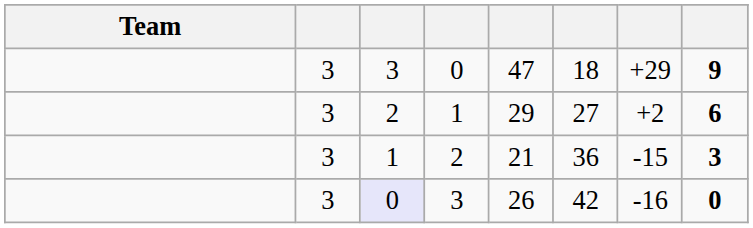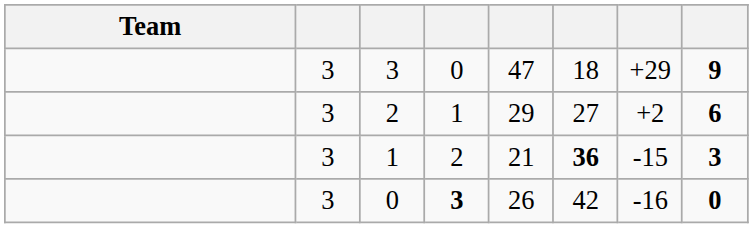(586, 157) normal -> (586, 157) bold
(392, 200) lavender background -> (392, 200) no background
(457, 200) normal -> (457, 200) bold
